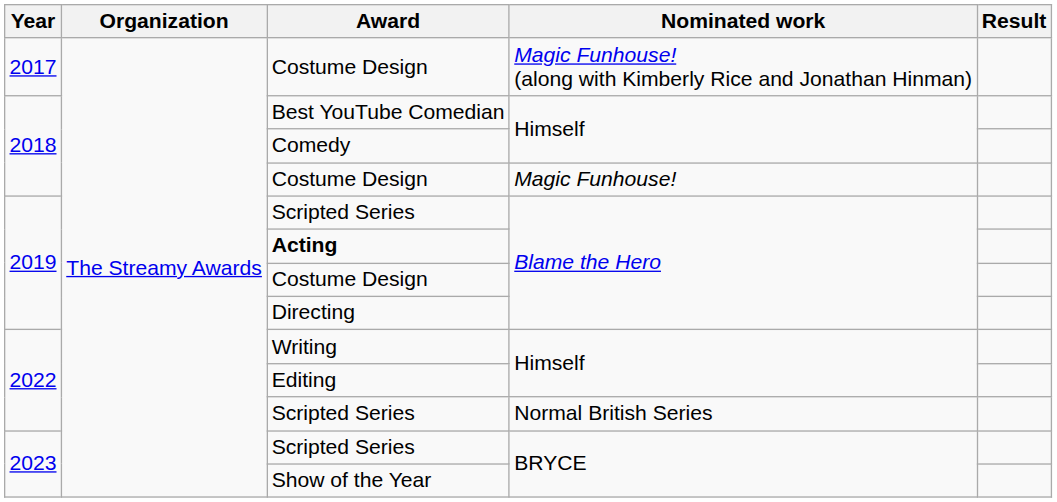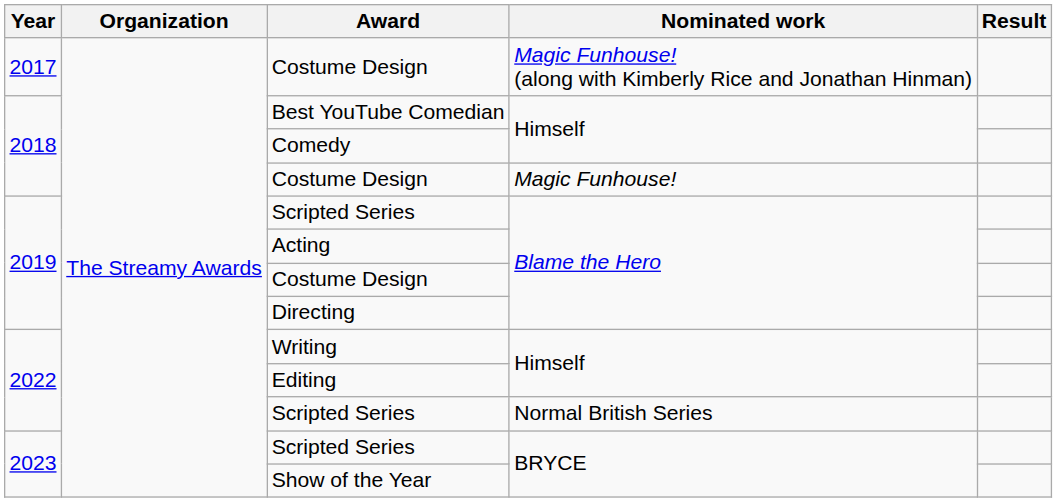(304, 245) bold -> (301, 245) normal
